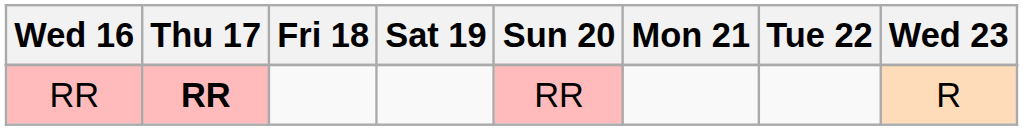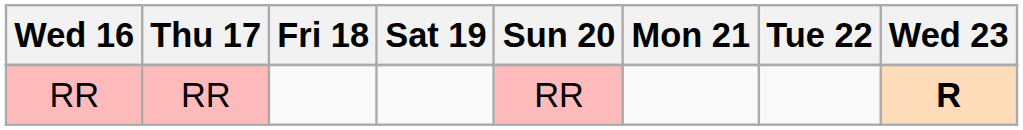(206, 94) bold -> (206, 94) normal
(949, 94) normal -> (949, 94) bold
